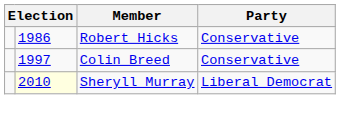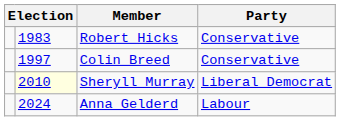(34, 38) 1986 -> (34, 38) 1983
+ row: (129, 105)
